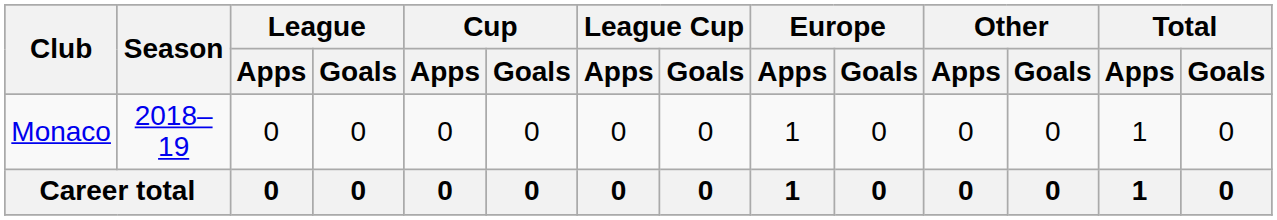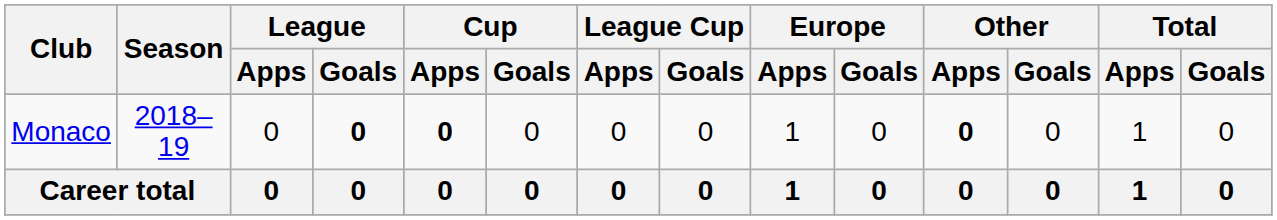(358, 131) normal -> (358, 131) bold
(445, 131) normal -> (445, 131) bold
(966, 131) normal -> (966, 131) bold
